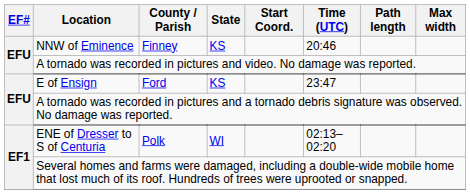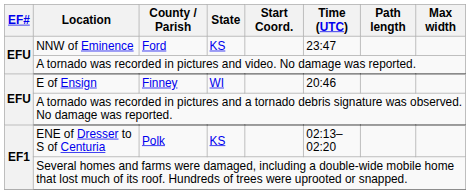(160, 45) Finney -> (154, 45) Ford
(321, 45) 20:46 -> (321, 45) 23:47
(154, 83) Ford -> (160, 83) Finney
(217, 83) KS -> (217, 83) WI
(321, 83) 23:47 -> (321, 83) 20:46
(217, 141) WI -> (217, 141) KS
